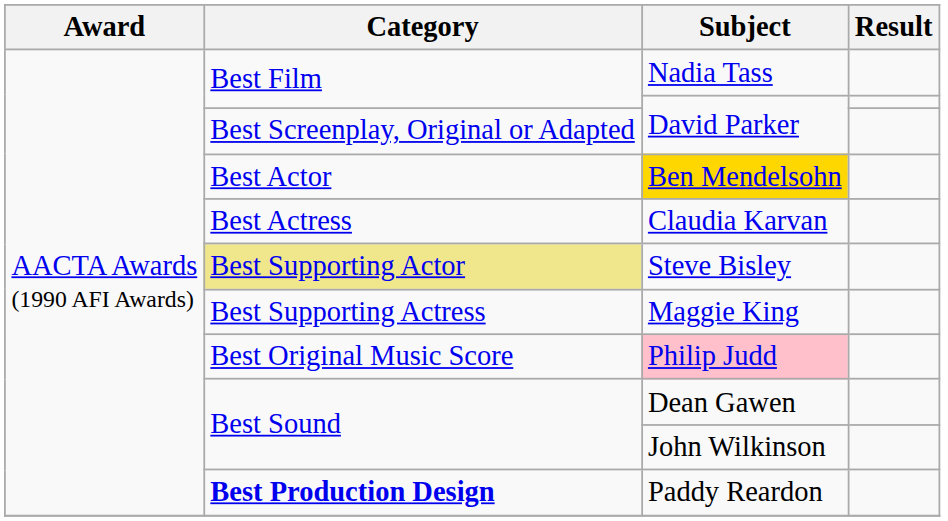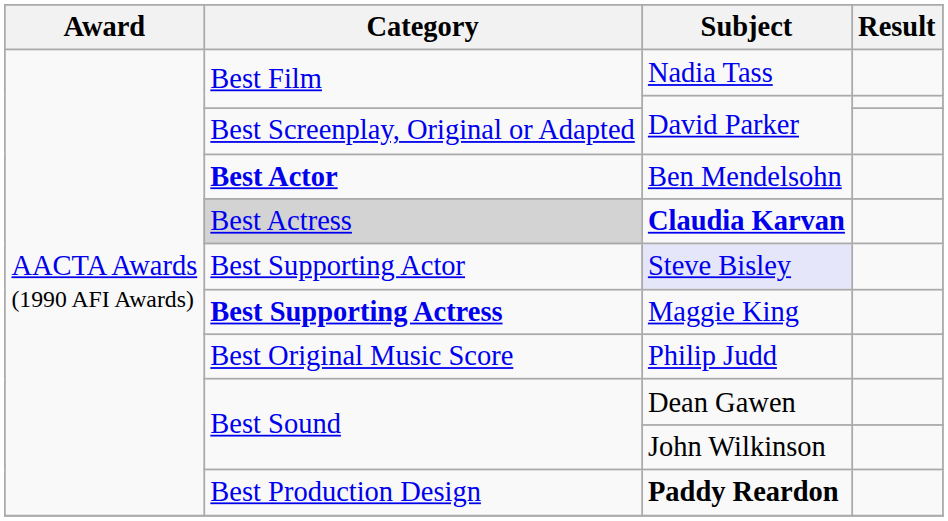(271, 175) normal -> (274, 175) bold
(745, 175) gold background -> (745, 175) no background
(281, 220) no background -> (281, 220) lightgrey background
(738, 220) normal -> (746, 220) bold
(338, 266) khaki background -> (338, 266) no background
(720, 266) no background -> (720, 266) lavender background
(348, 311) normal -> (356, 311) bold
(712, 356) pink background -> (712, 356) no background
(352, 491) bold -> (346, 491) normal
(735, 491) normal -> (743, 491) bold
